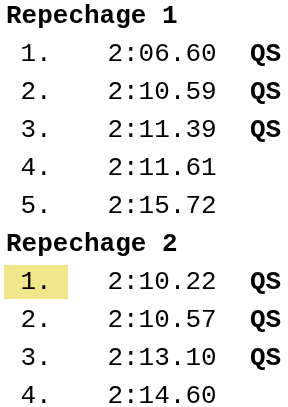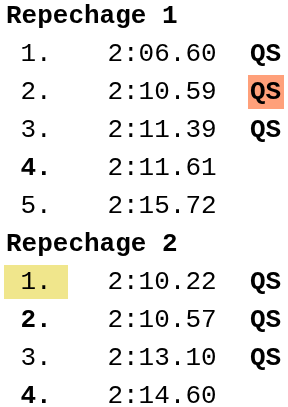(266, 92) no background -> (266, 92) lightsalmon background
(36, 168) normal -> (36, 168) bold
(36, 320) normal -> (36, 320) bold
(36, 396) normal -> (36, 396) bold
